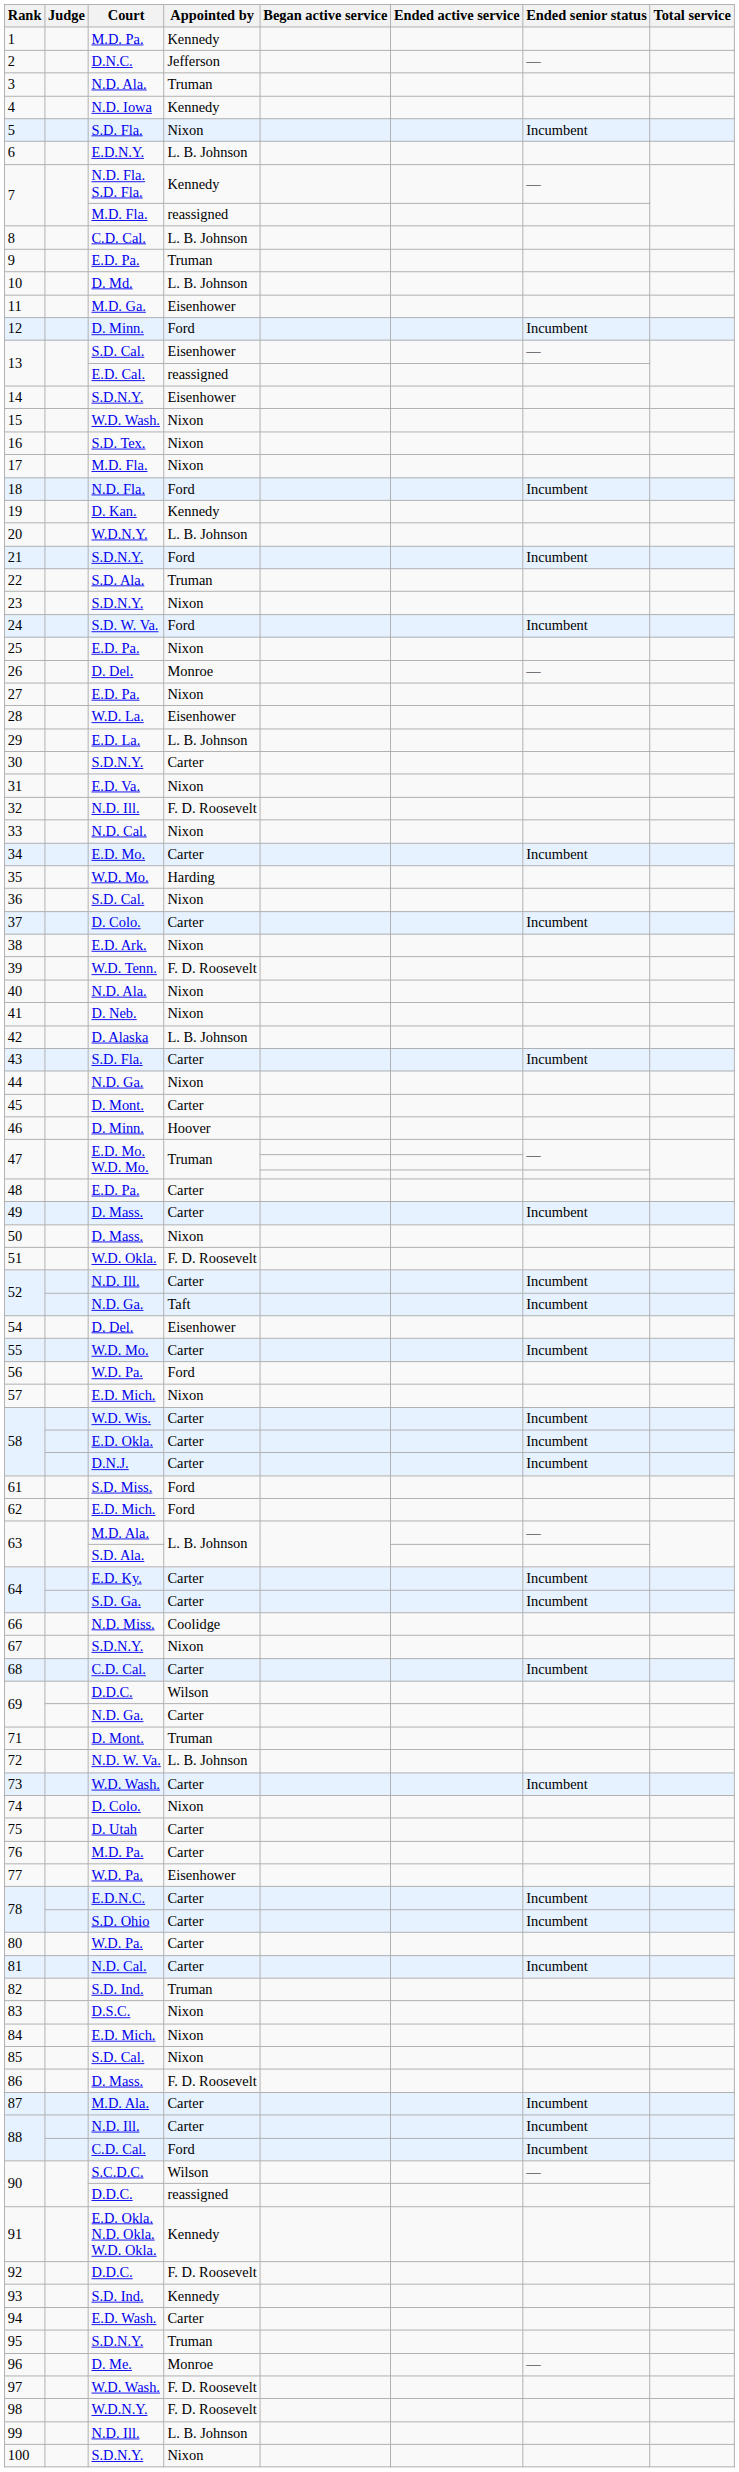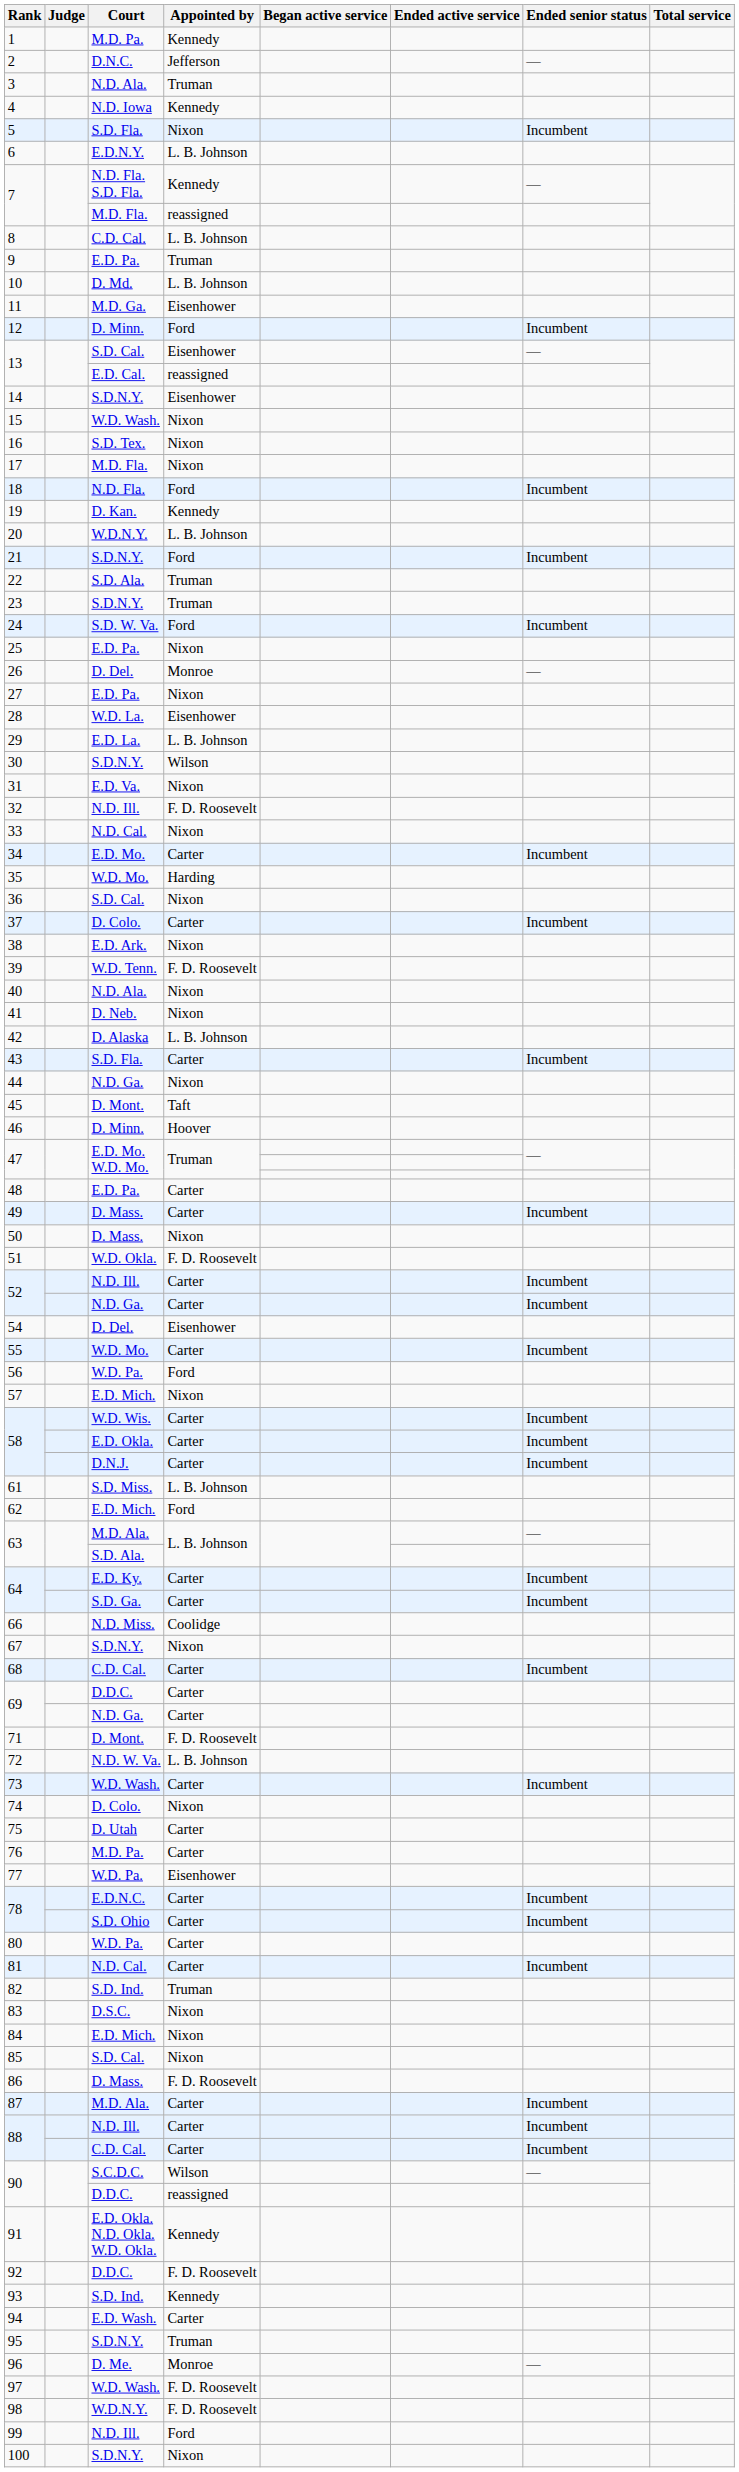(185, 603) Nixon -> (190, 603) Truman
(185, 762) Carter -> (188, 762) Wilson
(185, 1105) Carter -> (179, 1105) Taft
(179, 1304) Taft -> (185, 1304) Carter
(181, 1487) Ford -> (207, 1487) L. B. Johnson
(188, 1692) Wilson -> (185, 1692) Carter
(190, 1738) Truman -> (212, 1738) F. D. Roosevelt
(181, 2149) Ford -> (185, 2149) Carter
(207, 2432) L. B. Johnson -> (181, 2432) Ford
